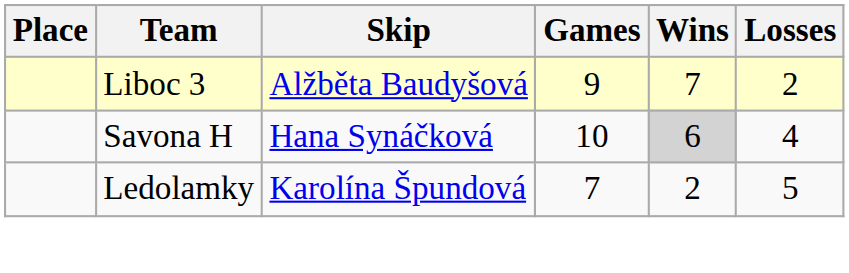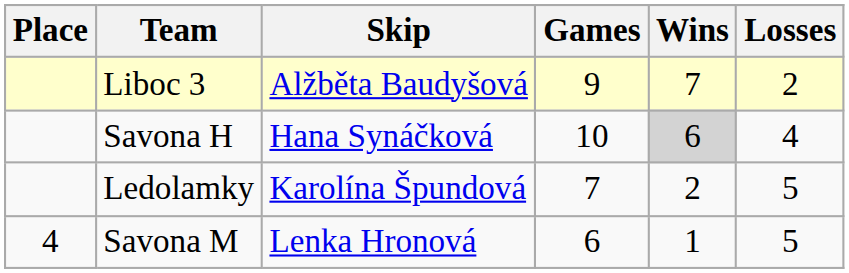+ row: (171, 240)
